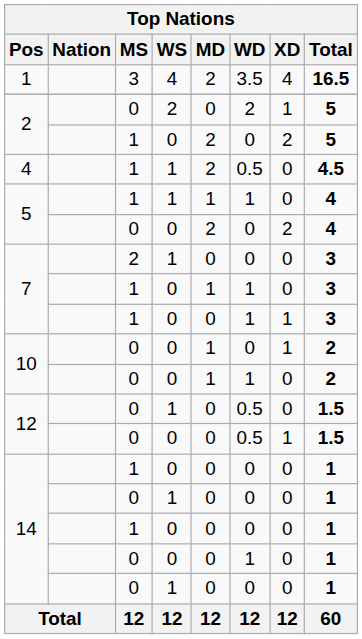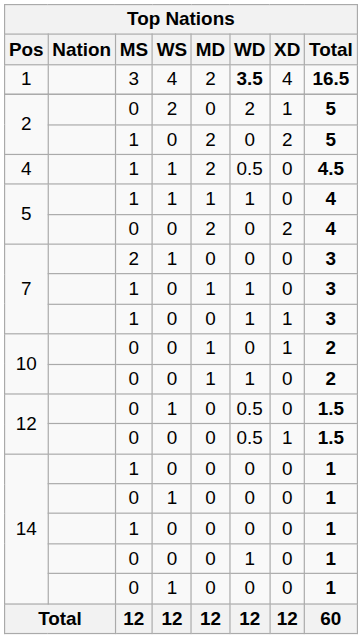(250, 79) normal -> (250, 79) bold
